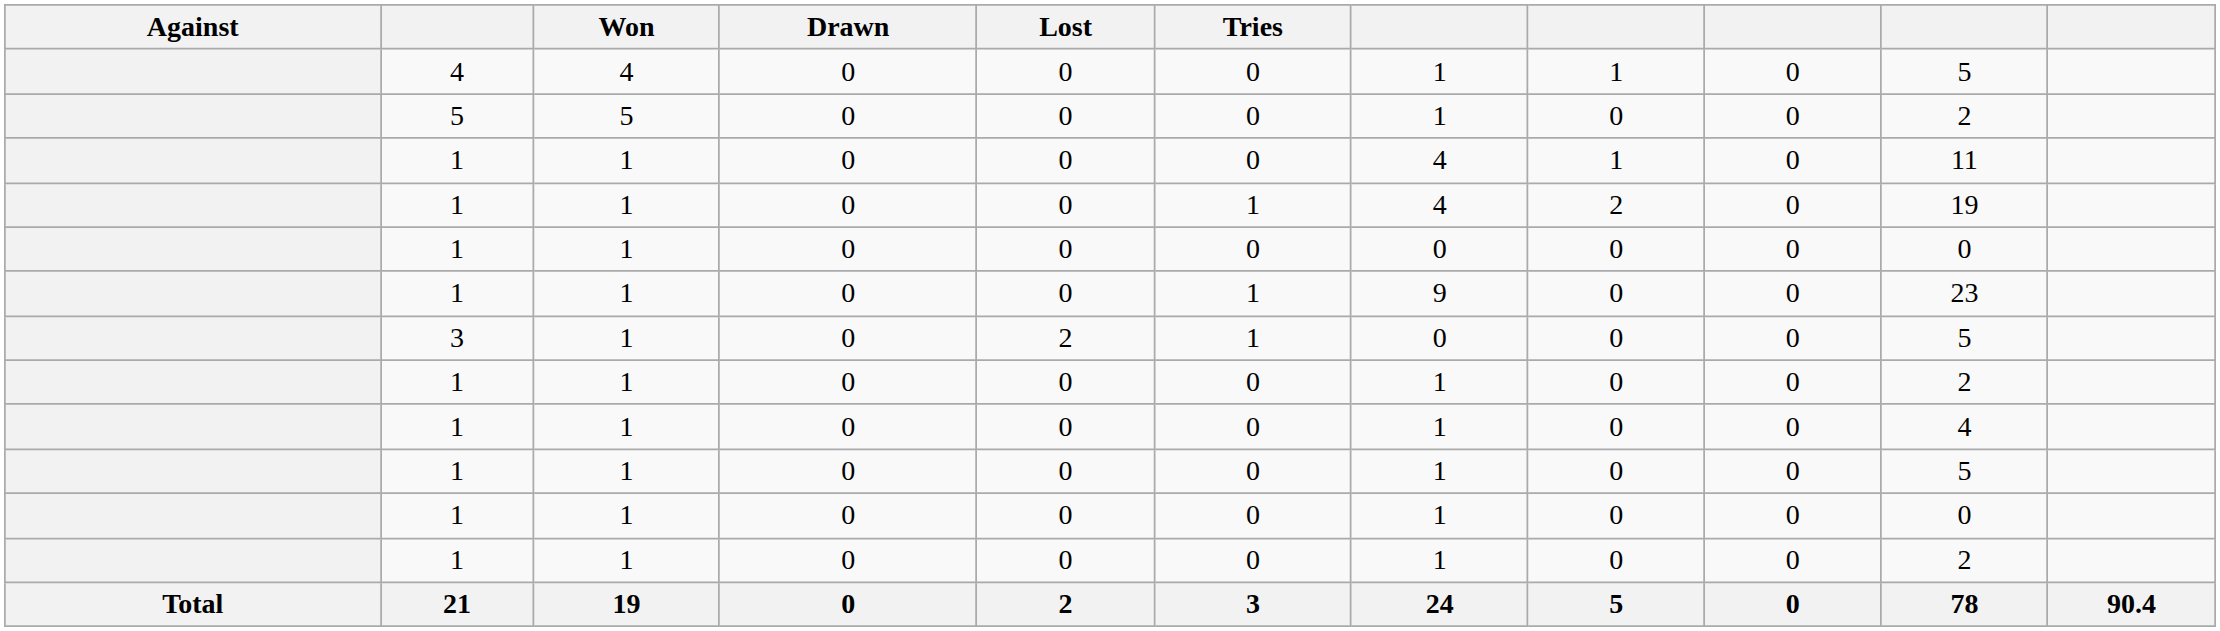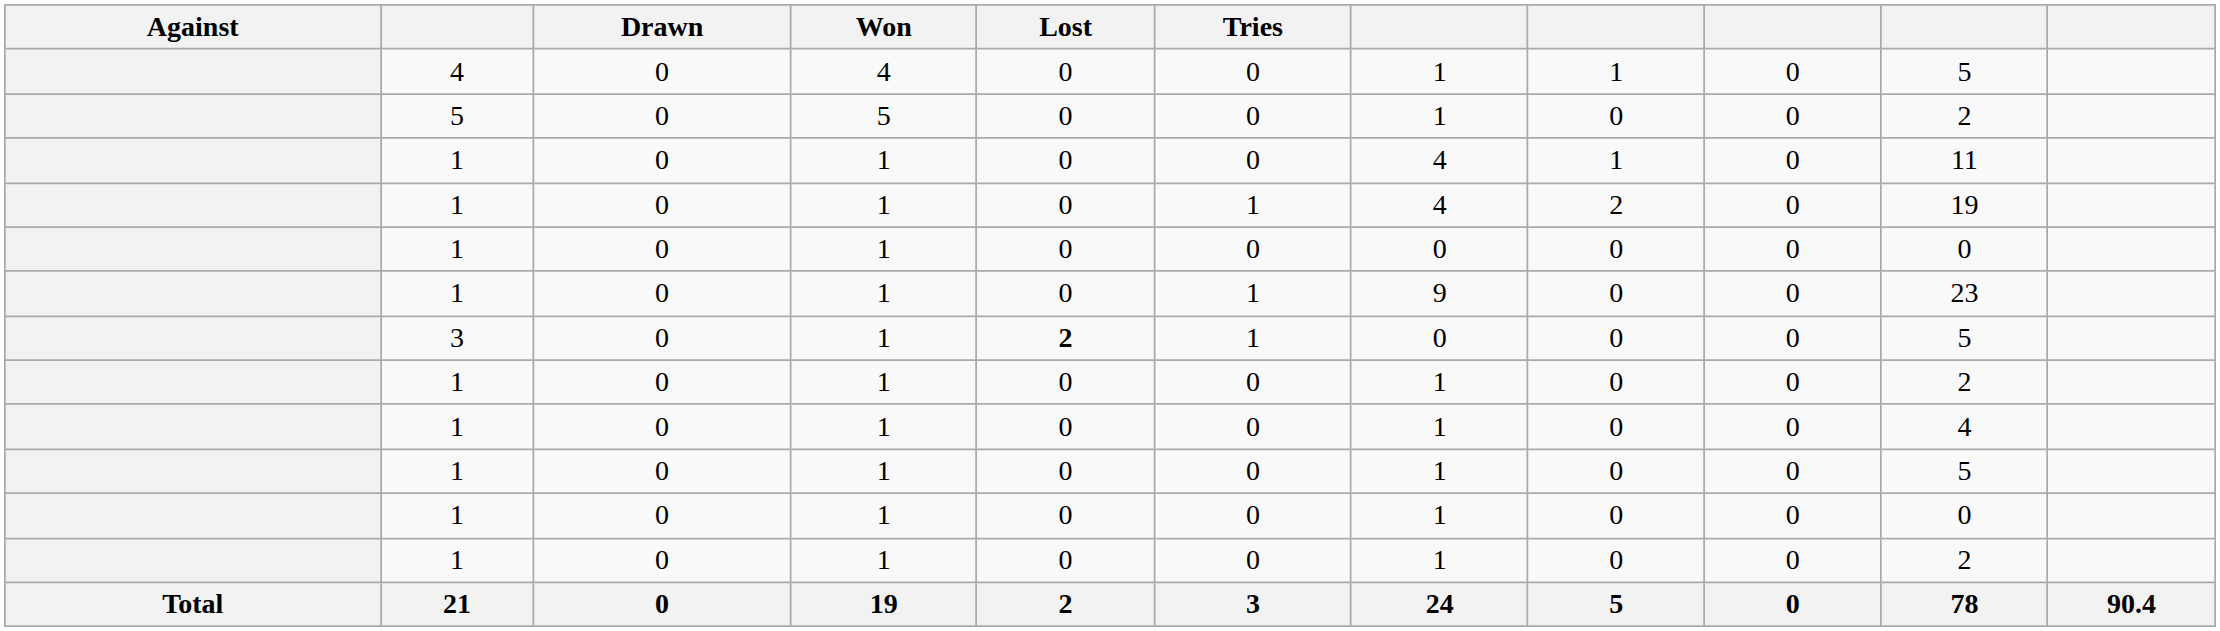columns swapped: (626, 26) <-> (848, 26)
(1066, 337) normal -> (1066, 337) bold
